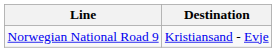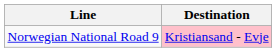(217, 36) no background -> (217, 36) pink background
